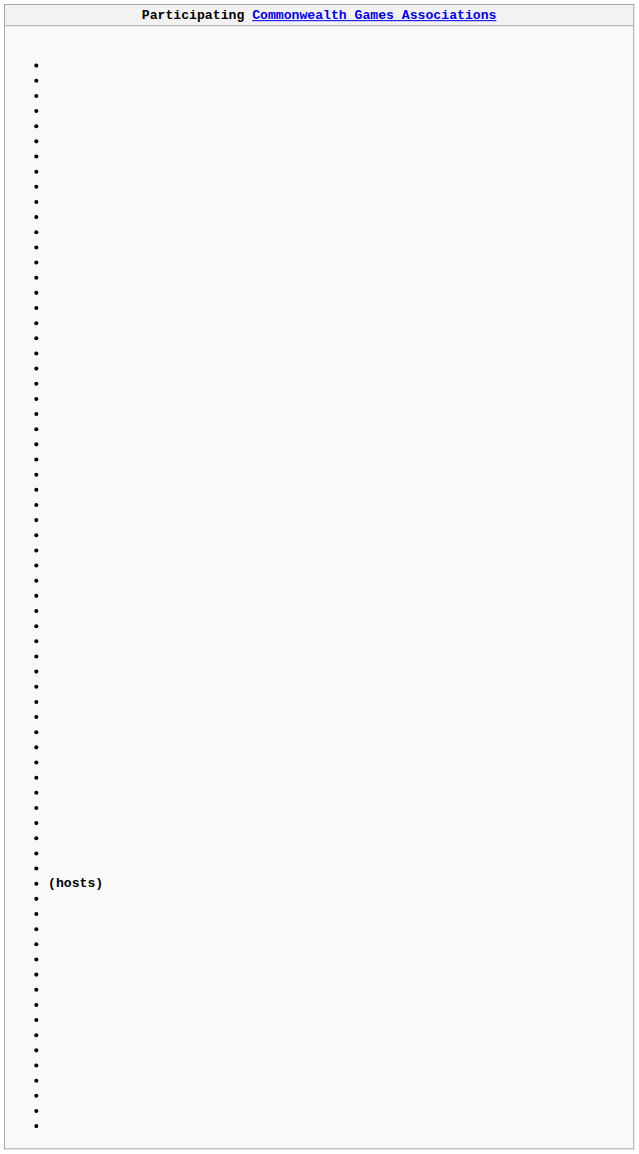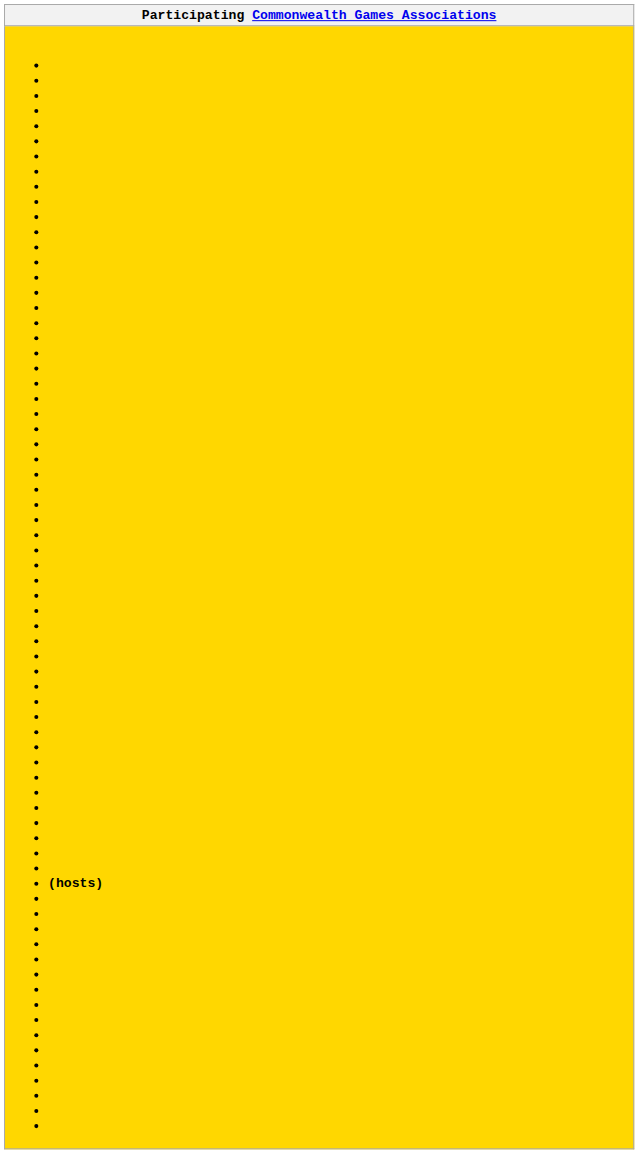(319, 595) no background -> (319, 595) gold background
